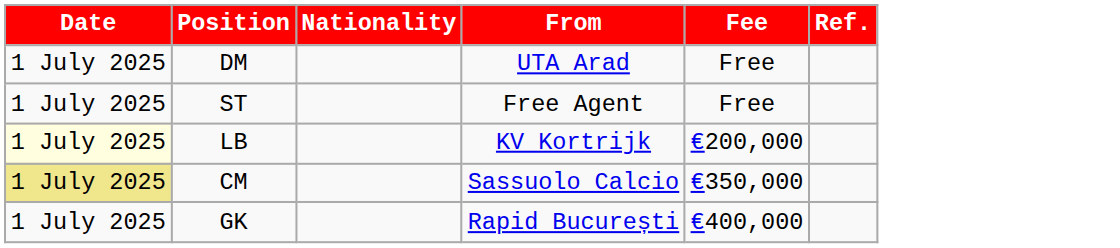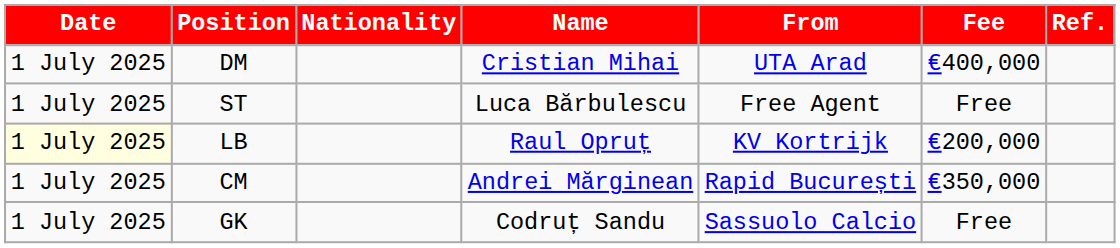+ column: (581, 24)
(747, 64) Free -> (984, 64) €400,000
(88, 182) khaki background -> (88, 182) no background
(573, 182) Sassuolo Calcio -> (810, 182) Rapid București
(573, 222) Rapid București -> (810, 222) Sassuolo Calcio
(747, 222) €400,000 -> (984, 222) Free
